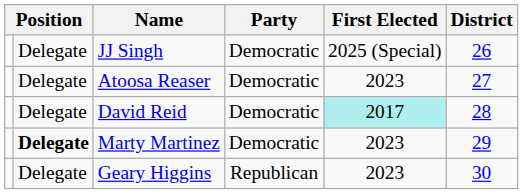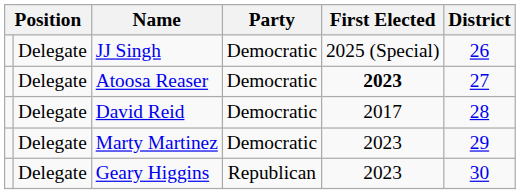(385, 81) normal -> (383, 81) bold
(385, 111) paleturquoise background -> (383, 111) no background
(53, 142) bold -> (52, 142) normal
